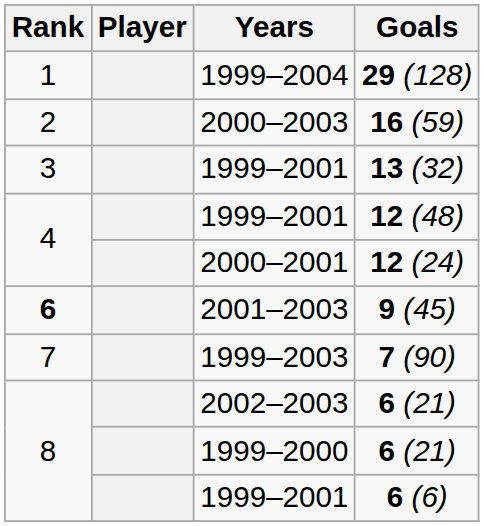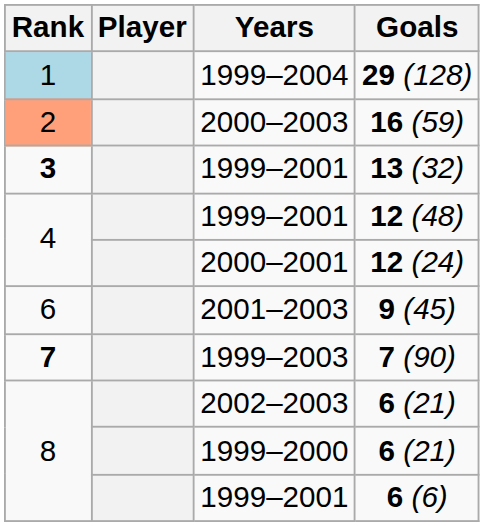(48, 74) no background -> (48, 74) lightblue background
(48, 121) no background -> (48, 121) lightsalmon background
(48, 168) normal -> (48, 168) bold
(48, 309) bold -> (48, 309) normal
(48, 356) normal -> (48, 356) bold
